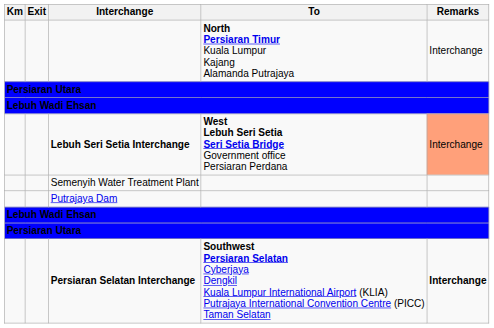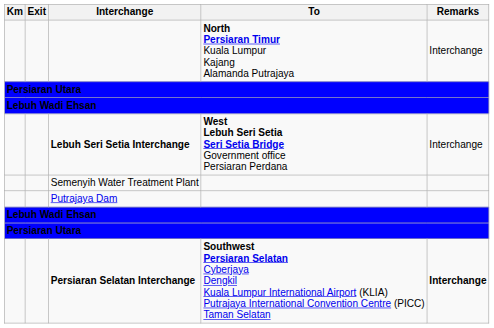(456, 144) lightsalmon background -> (456, 144) no background
